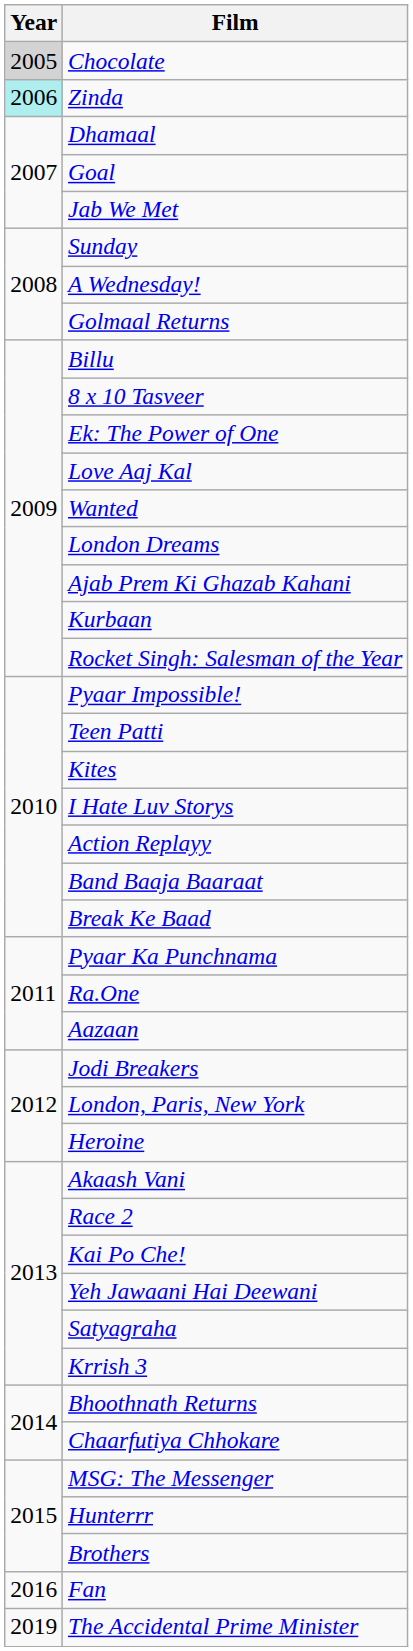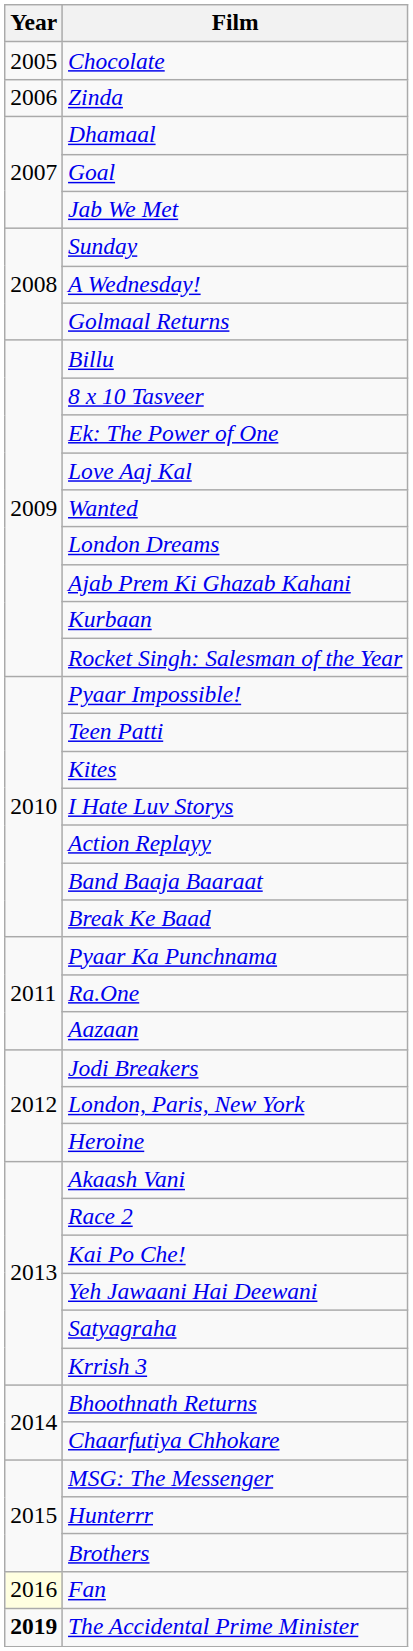(34, 60) lightgrey background -> (34, 60) no background
(34, 97) paleturquoise background -> (34, 97) no background
(34, 1589) no background -> (34, 1589) lightyellow background
(34, 1627) normal -> (34, 1627) bold
